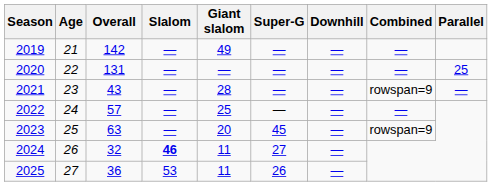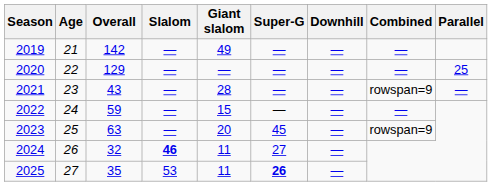(114, 69) 131 -> (114, 69) 129
(114, 110) 57 -> (114, 110) 59
(224, 110) 25 -> (224, 110) 15
(114, 171) 36 -> (114, 171) 35
(279, 171) normal -> (279, 171) bold
